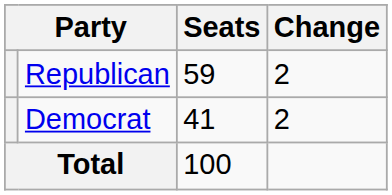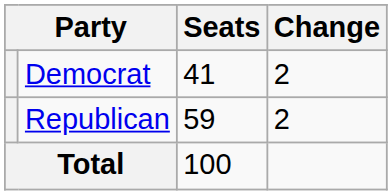rows swapped: (97, 73) <-> (88, 119)
